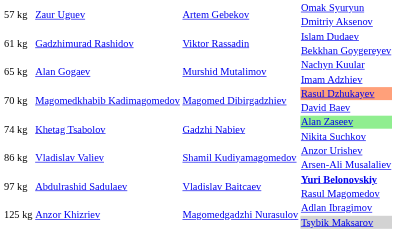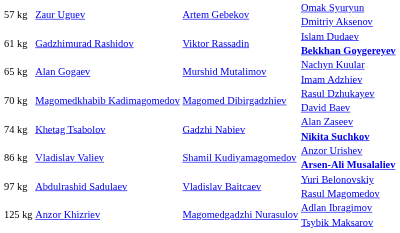(346, 50) normal -> (348, 50) bold
(338, 93) lightsalmon background -> (338, 93) no background
(327, 122) lightgreen background -> (327, 122) no background
(333, 136) normal -> (335, 136) bold
(346, 165) normal -> (348, 165) bold
(339, 179) bold -> (337, 179) normal
(337, 222) lightgrey background -> (337, 222) no background
